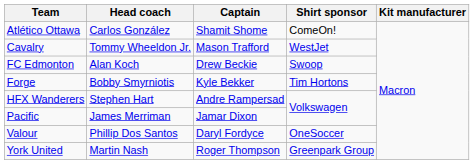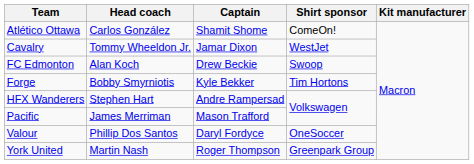(233, 47) Mason Trafford -> (227, 47) Jamar Dixon
(227, 116) Jamar Dixon -> (233, 116) Mason Trafford
